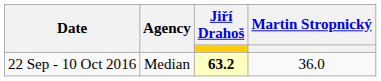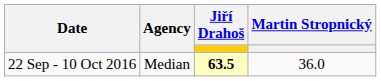(221, 64) 63.2 -> (221, 64) 63.5
